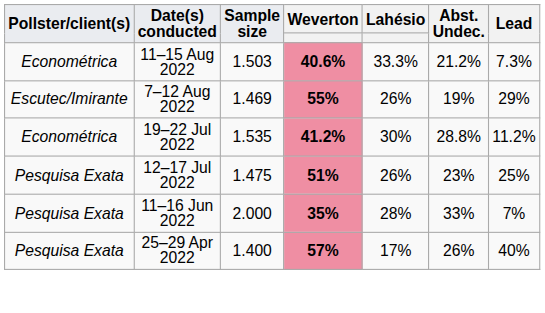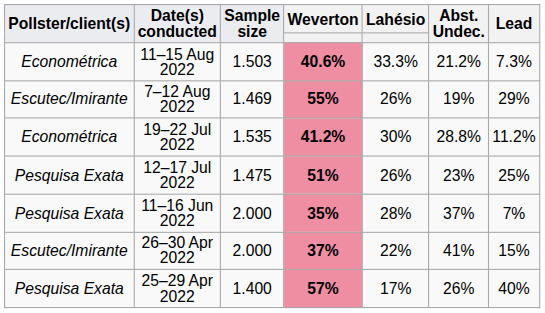(459, 213) 33% -> (459, 213) 37%
+ row: (177, 251)
